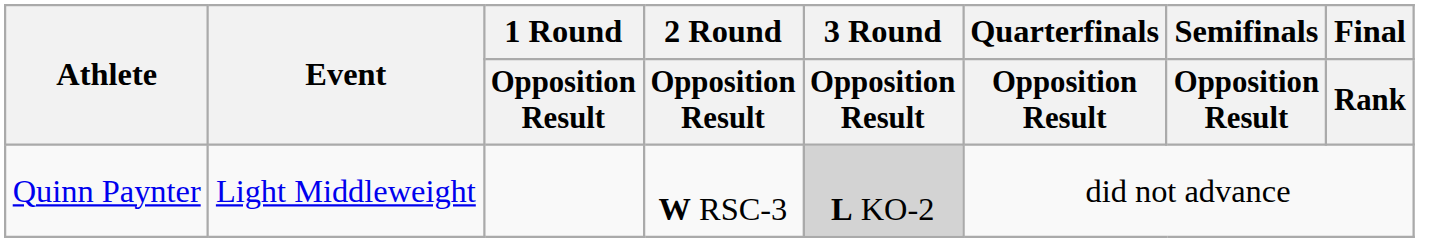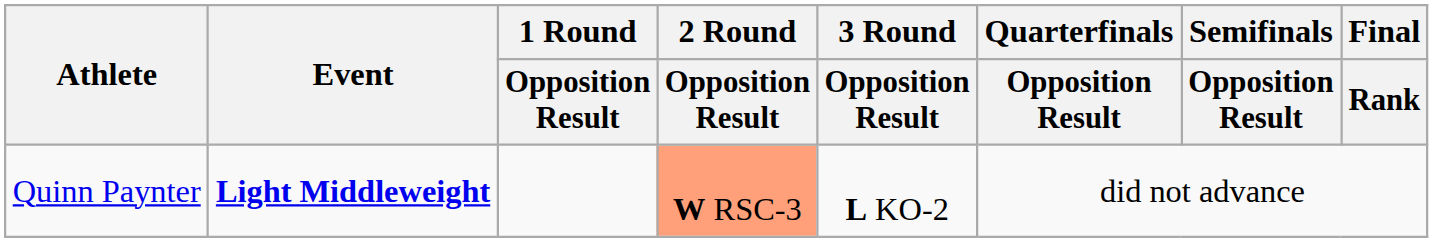(346, 190) normal -> (353, 190) bold
(723, 209) no background -> (737, 209) lightsalmon background
(883, 209) lightgrey background -> (897, 209) no background
